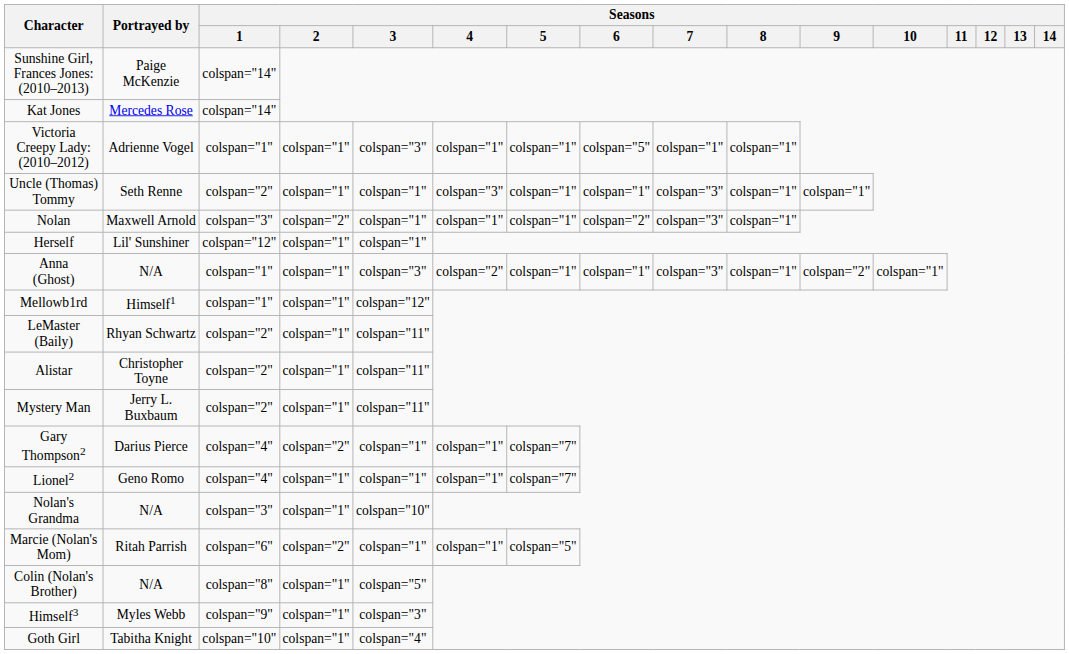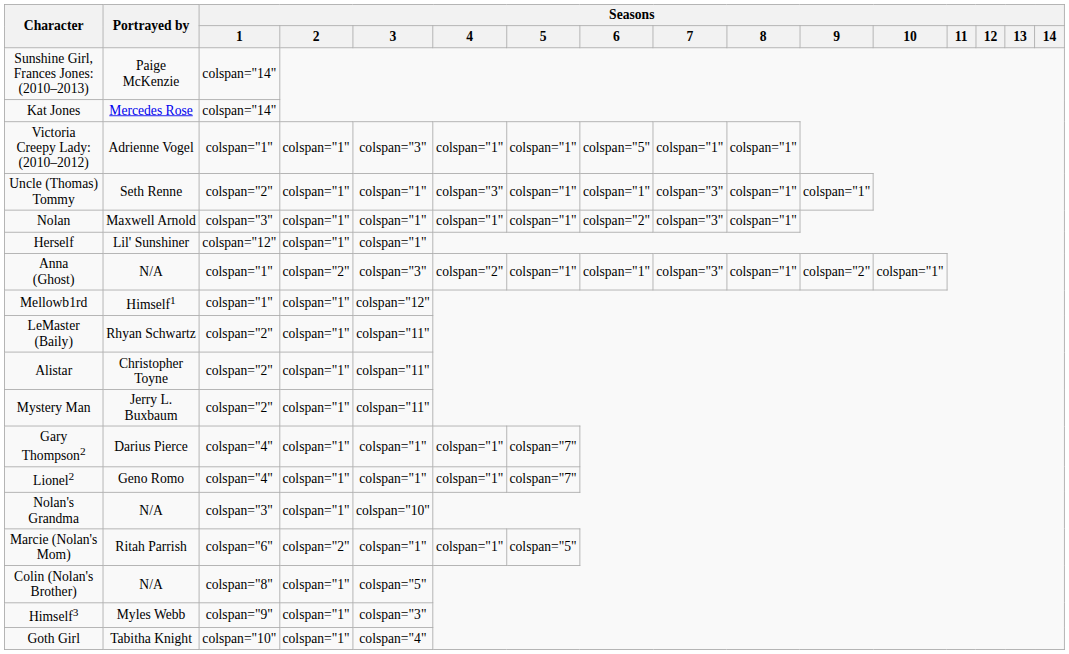(316, 221) colspan="2" -> (316, 221) colspan="1"
(316, 271) colspan="1" -> (316, 271) colspan="2"
(316, 446) colspan="2" -> (316, 446) colspan="1"
